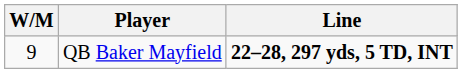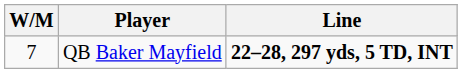(31, 52) 9 -> (31, 52) 7
